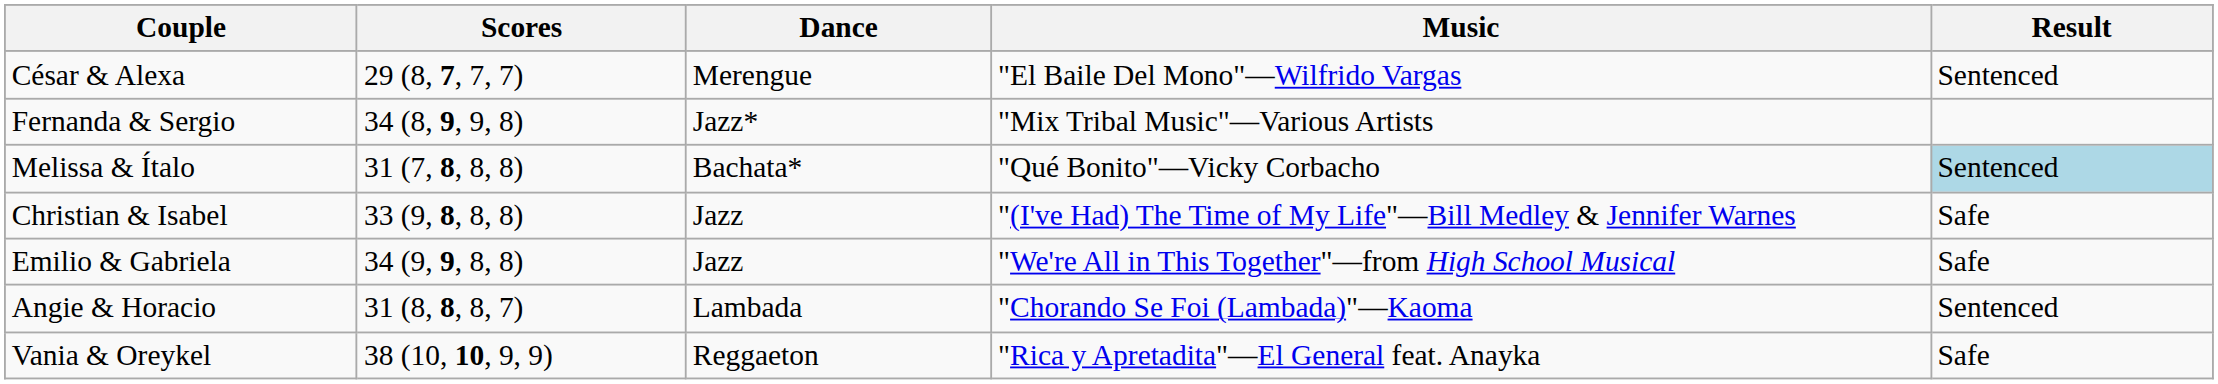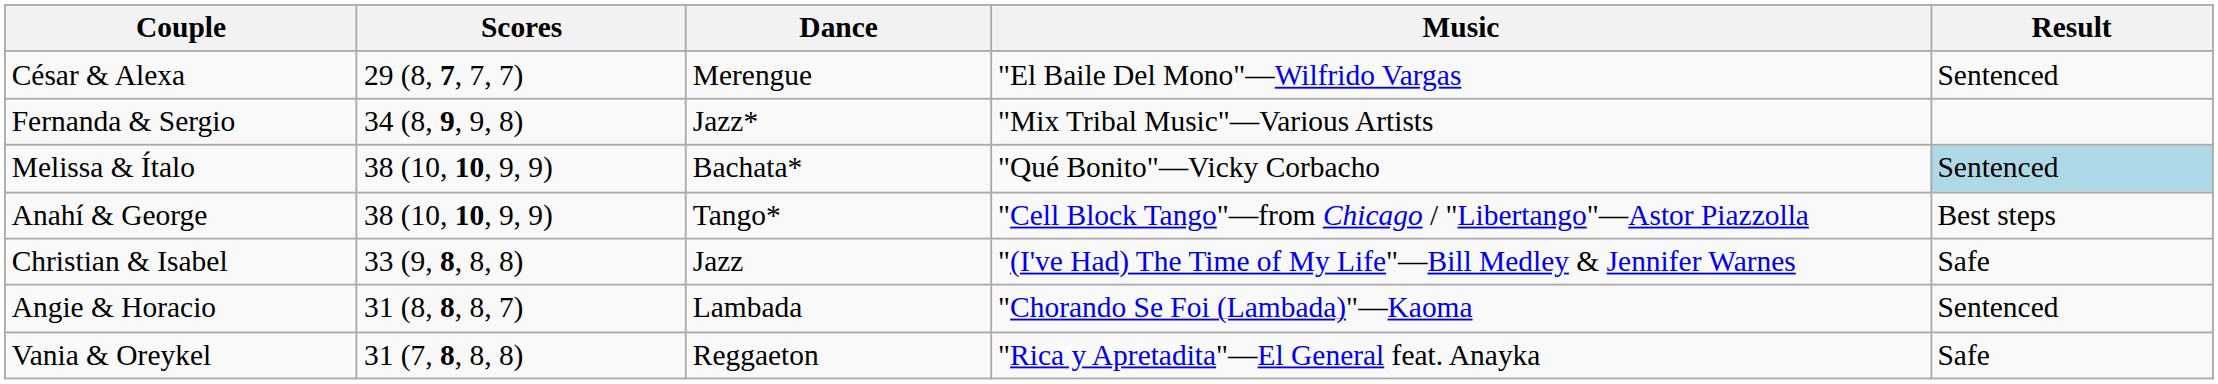(444, 167) 31 (7, 8, 8, 8) -> (458, 167) 38 (10, 10, 9, 9)
+ row: (110, 214)
- row: (121, 261)
(458, 354) 38 (10, 10, 9, 9) -> (444, 354) 31 (7, 8, 8, 8)
